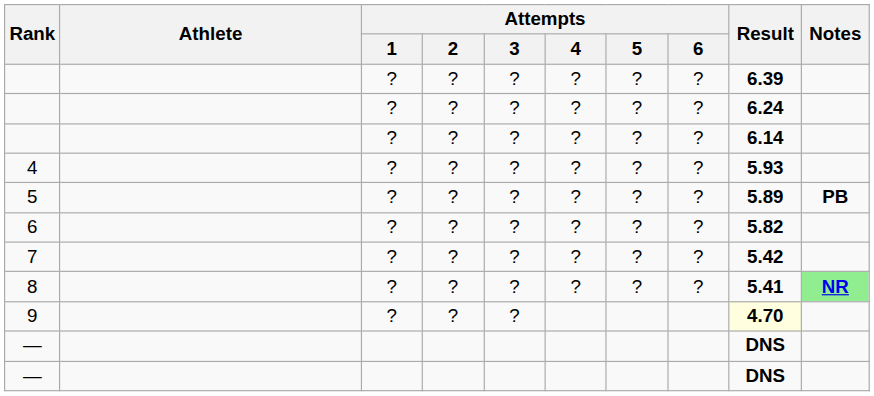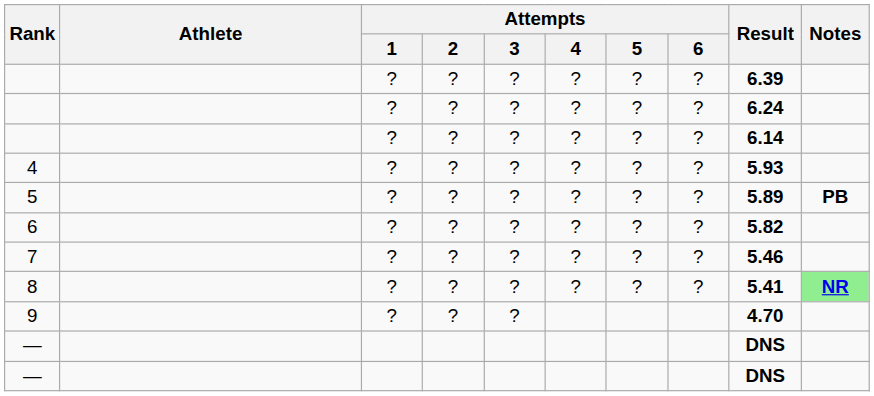(765, 256) 5.42 -> (765, 256) 5.46
(765, 316) lightyellow background -> (765, 316) no background
